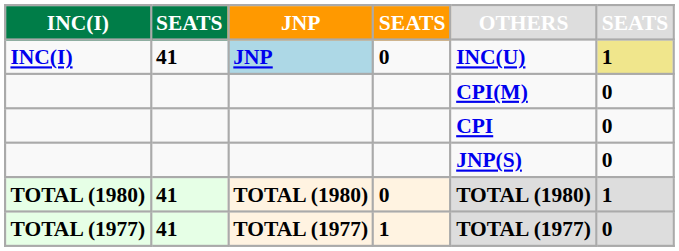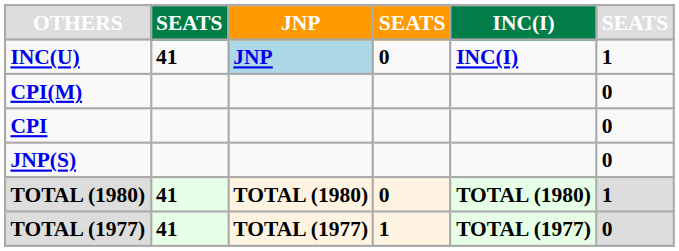columns swapped: (78, 22) <-> (524, 22)
(607, 57) khaki background -> (607, 57) no background
